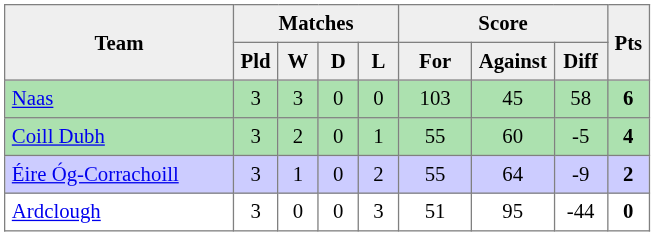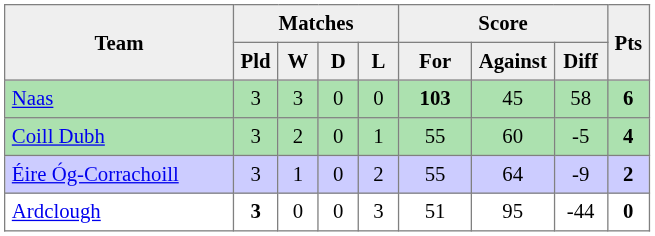(435, 98) normal -> (435, 98) bold
(256, 211) normal -> (256, 211) bold
